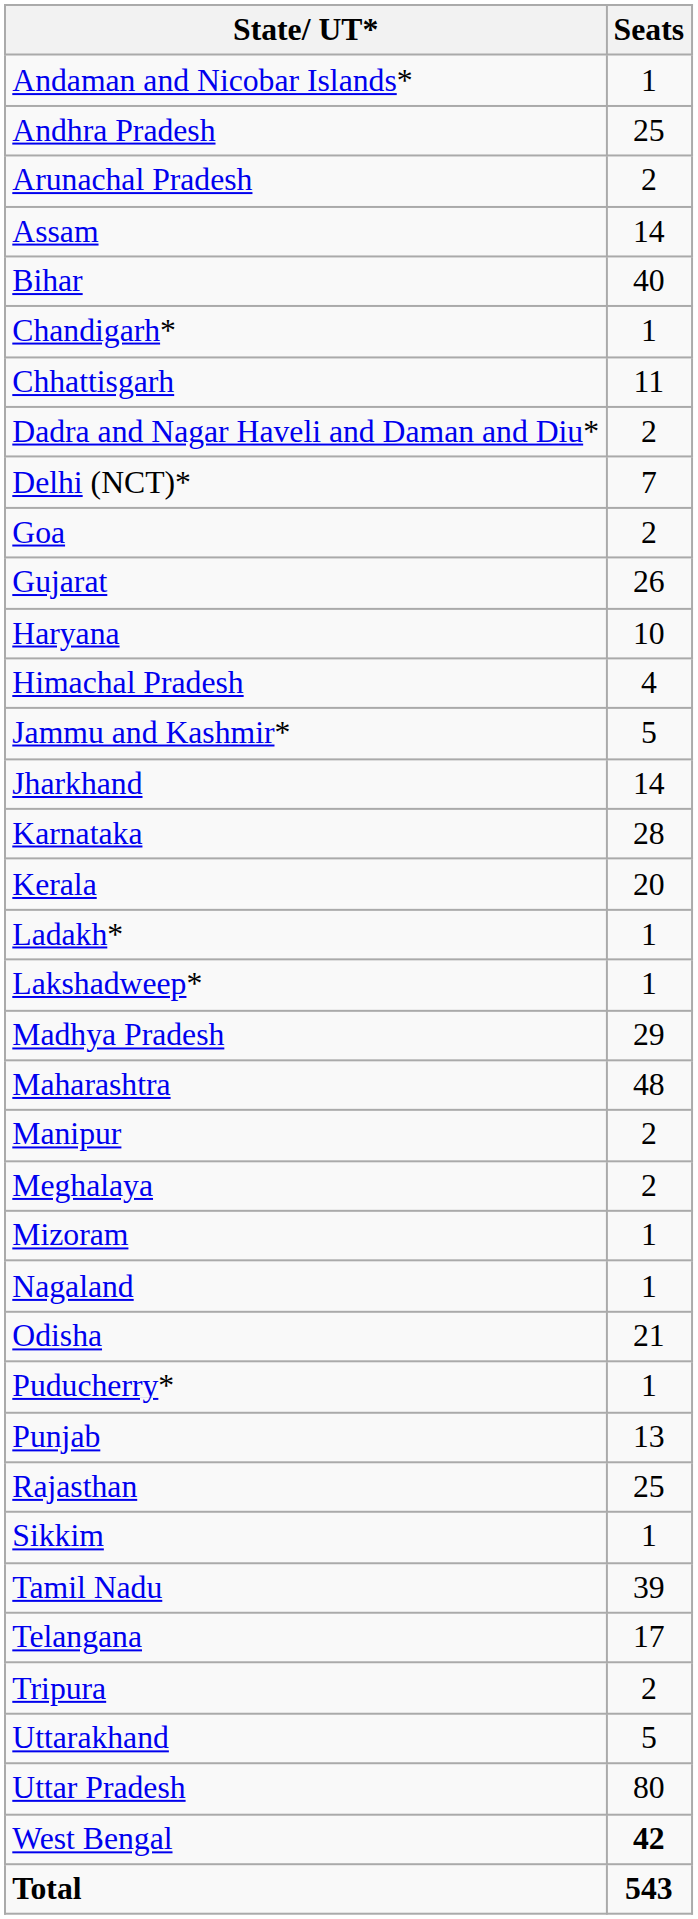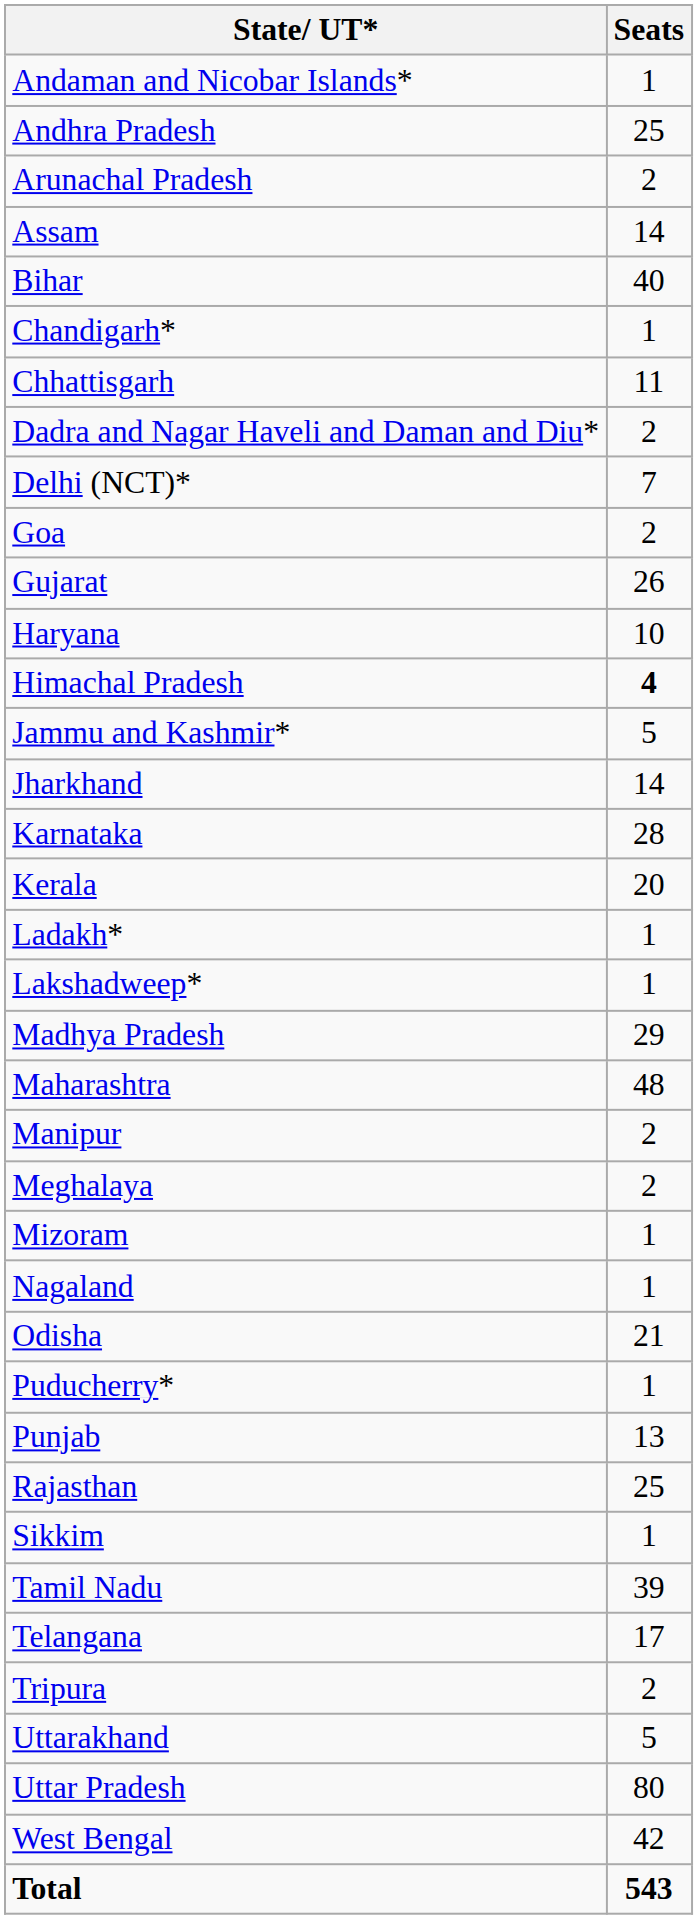(649, 682) normal -> (649, 682) bold
(649, 1838) bold -> (649, 1838) normal
